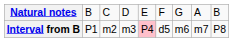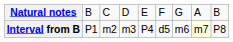(147, 29) pink background -> (147, 29) no background
(201, 29) no background -> (201, 29) lightyellow background
